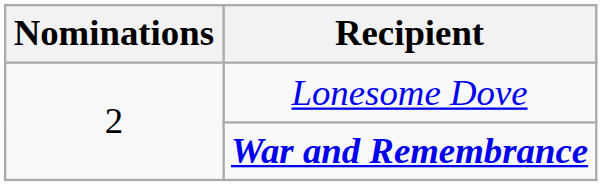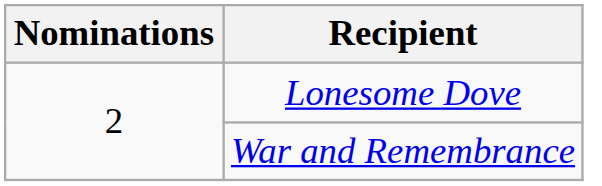(410, 150) bold -> (403, 150) normal
